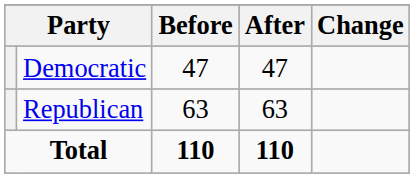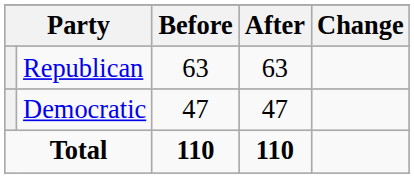rows swapped: (83, 109) <-> (85, 67)
